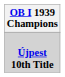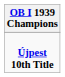(32, 58) lightgrey background -> (32, 58) no background
